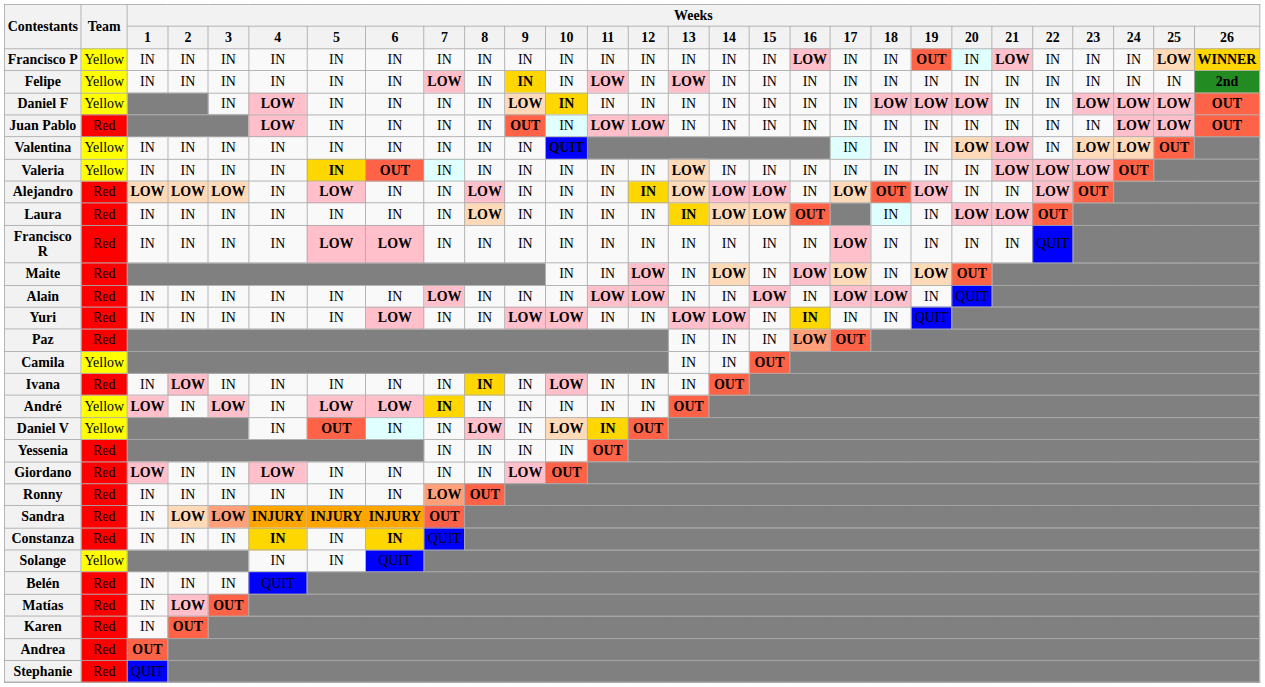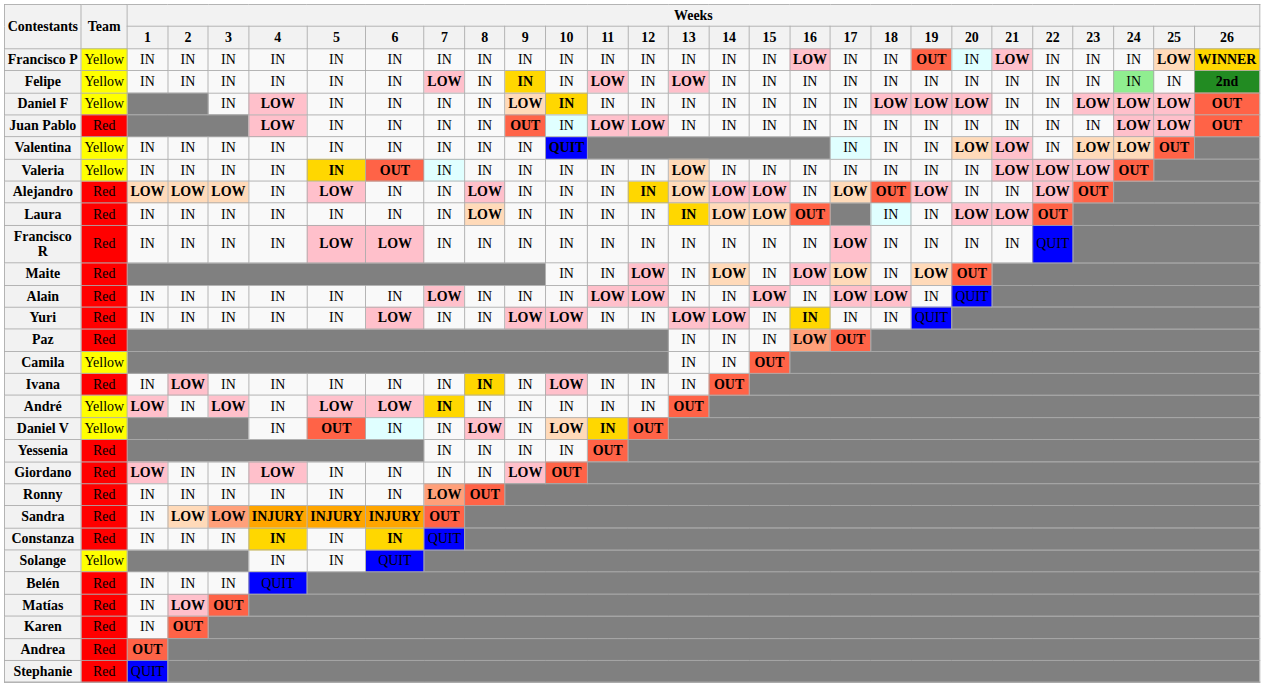(1134, 81) no background -> (1134, 81) lightgreen background
